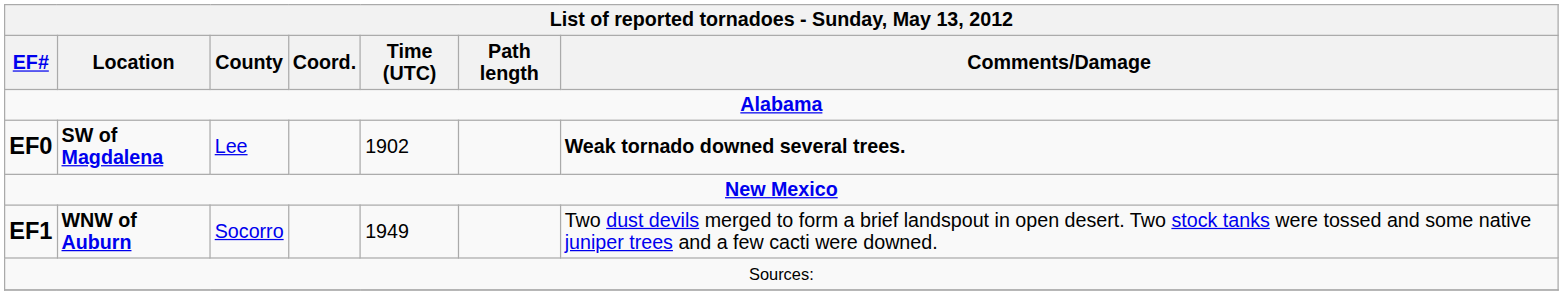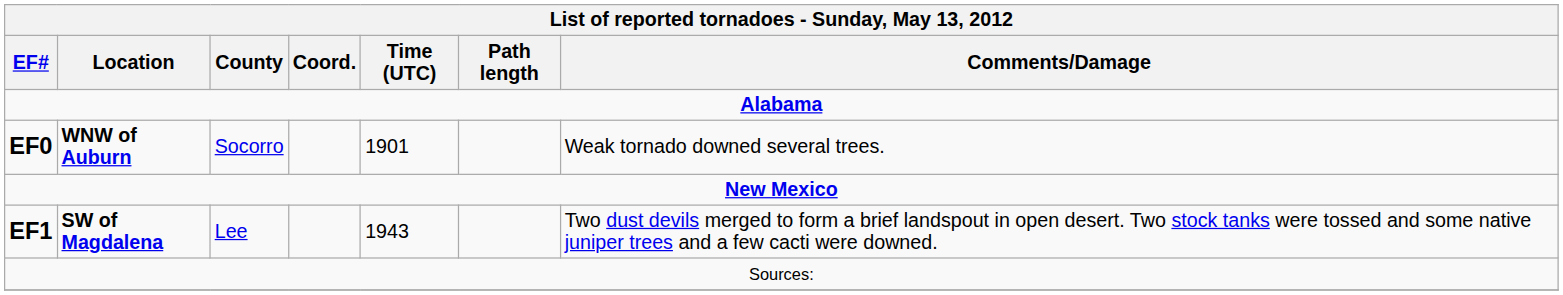(112, 146) SW of Magdalena -> (99, 146) WNW of Auburn
(231, 146) Lee -> (249, 146) Socorro
(387, 146) 1902 -> (387, 146) 1901
(735, 146) bold -> (725, 146) normal
(99, 231) WNW of Auburn -> (112, 231) SW of Magdalena
(249, 231) Socorro -> (231, 231) Lee
(387, 231) 1949 -> (387, 231) 1943
